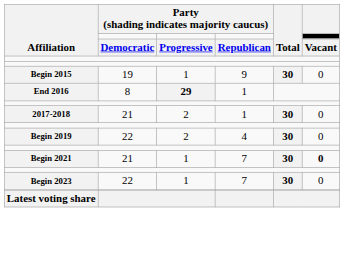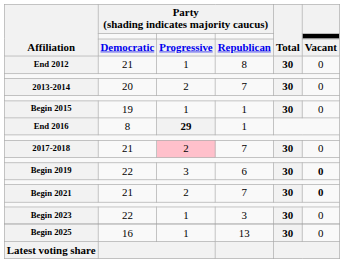+ row: (51, 64)
+ row: (51, 87)
(244, 74) 9 -> (244, 109) 1
(186, 114) no background -> (186, 148) pink background
(244, 114) 1 -> (244, 148) 7
(186, 136) 2 -> (186, 171) 3
(244, 136) 4 -> (244, 171) 6
(321, 136) normal -> (321, 171) bold
(186, 158) 1 -> (186, 193) 2
(244, 181) 7 -> (244, 215) 3
+ row: (51, 233)
